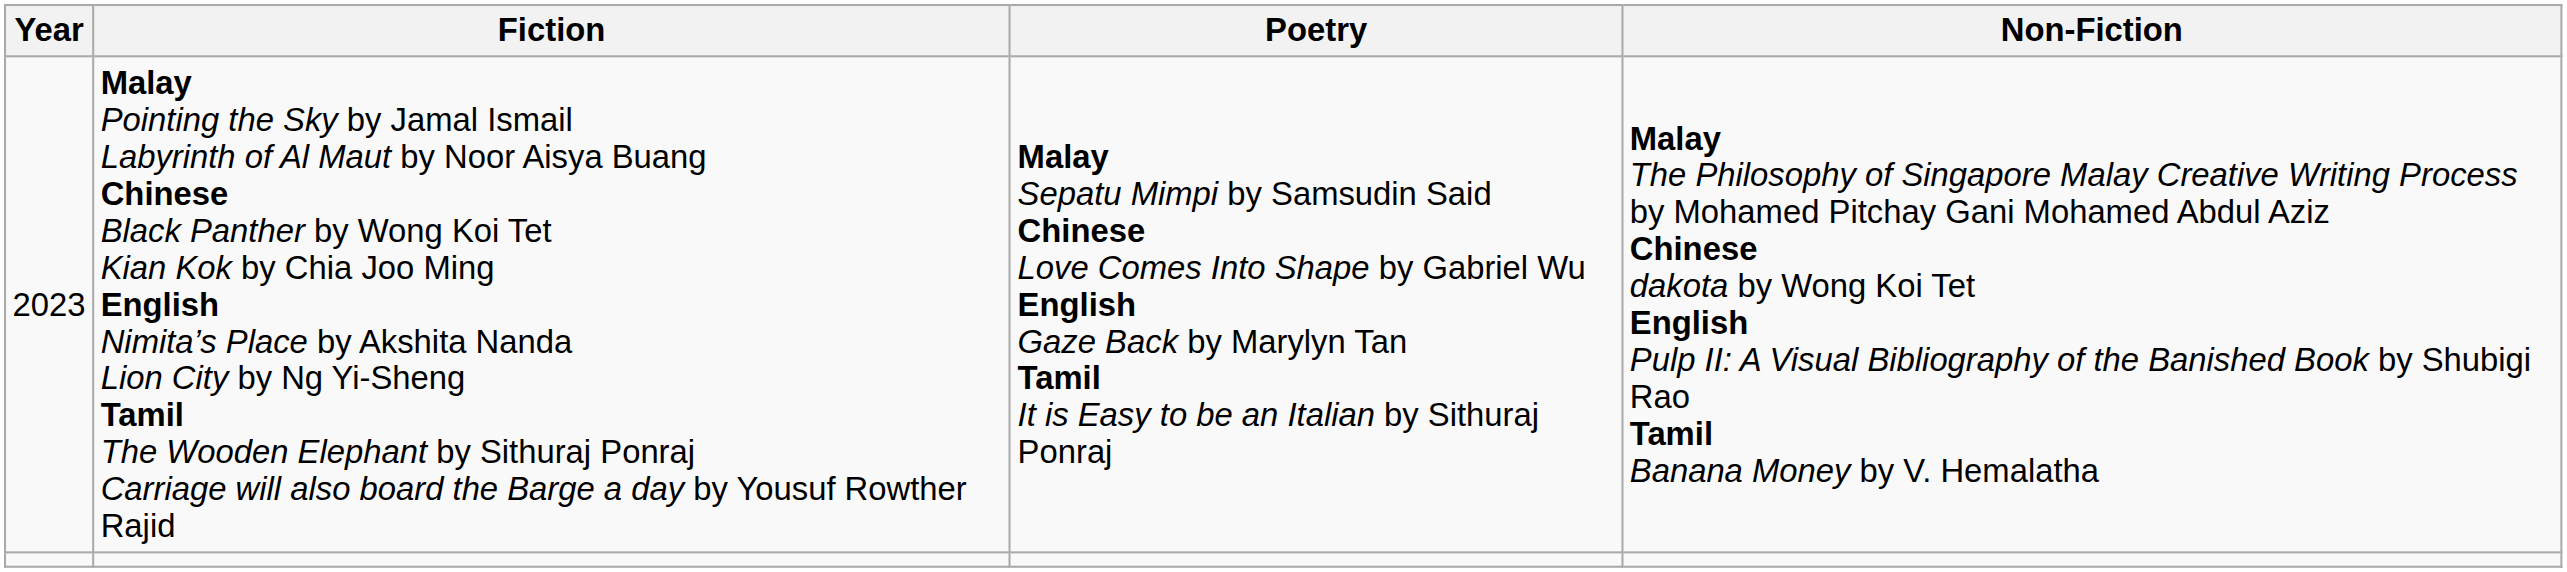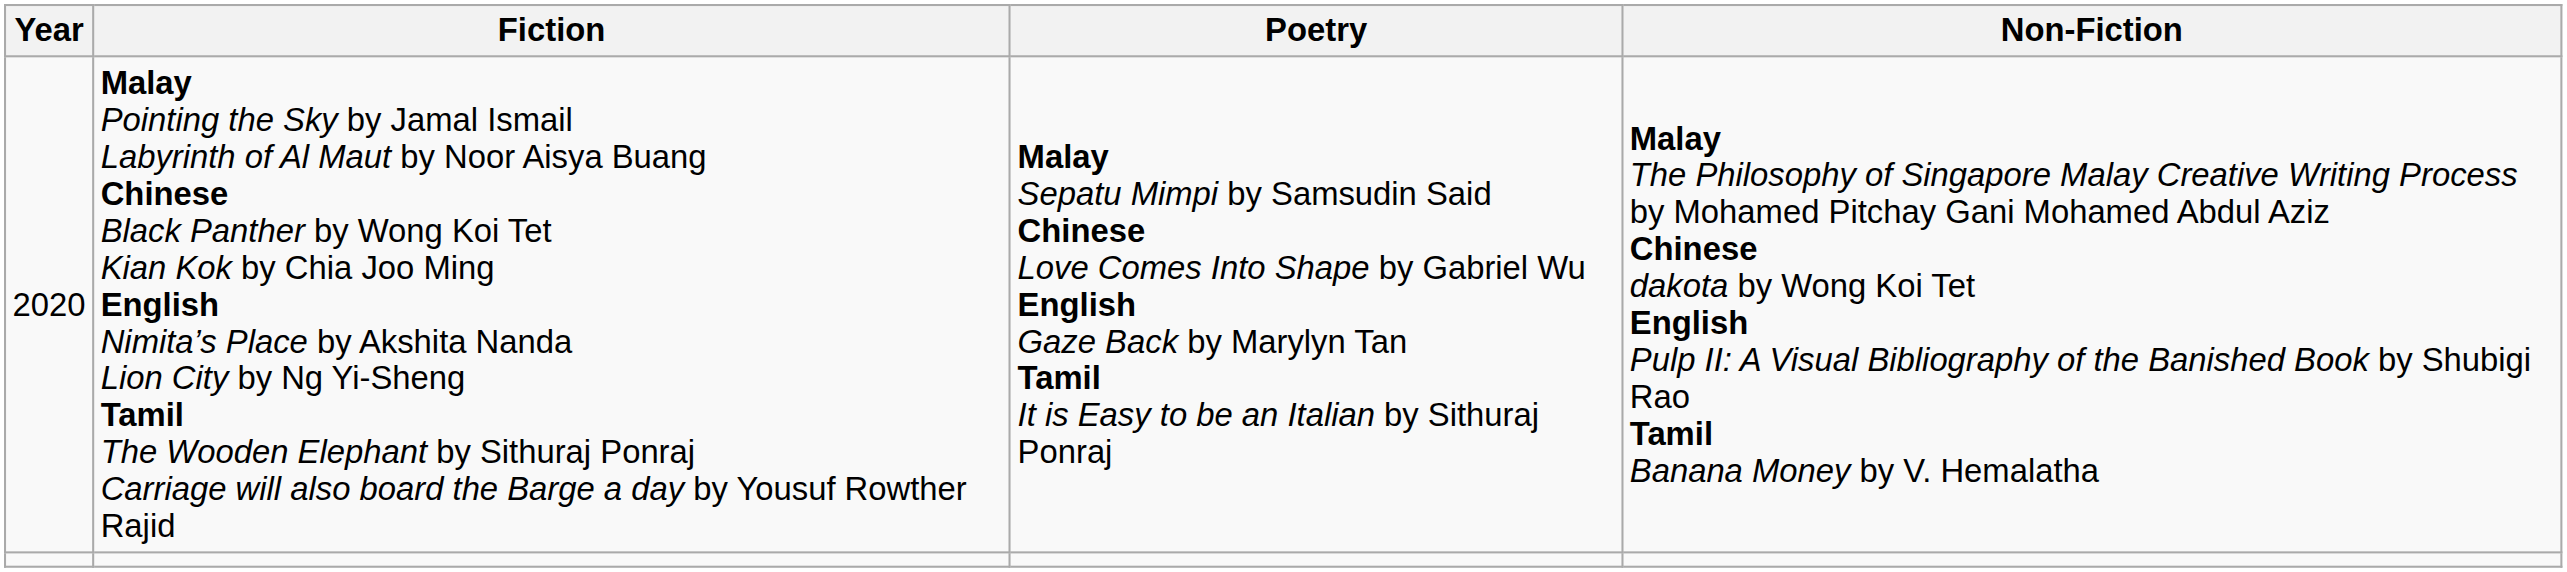(49, 303) 2023 -> (49, 303) 2020
